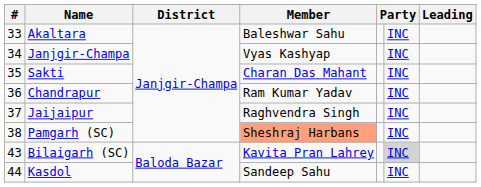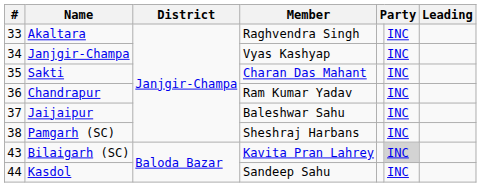(294, 34) Baleshwar Sahu -> (301, 34) Raghvendra Singh
(301, 113) Raghvendra Singh -> (294, 113) Baleshwar Sahu
(301, 133) lightsalmon background -> (301, 133) no background
